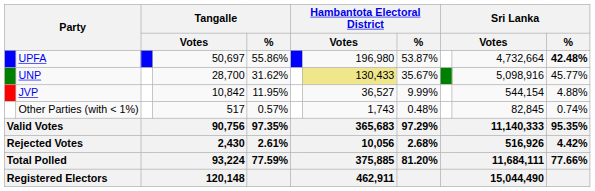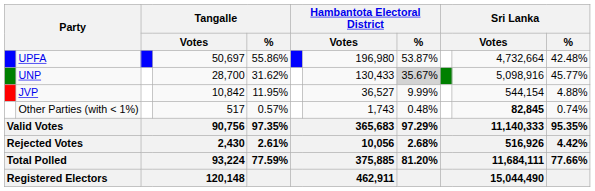(569, 59) bold -> (569, 59) normal
(375, 76) khaki background -> (375, 76) no background
(420, 76) no background -> (420, 76) lightgrey background
(528, 110) normal -> (528, 110) bold
